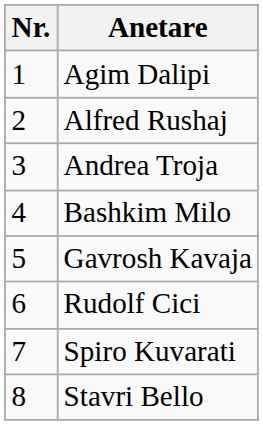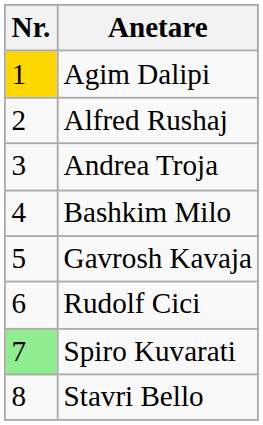(19, 73) no background -> (19, 73) gold background
(19, 350) no background -> (19, 350) lightgreen background
